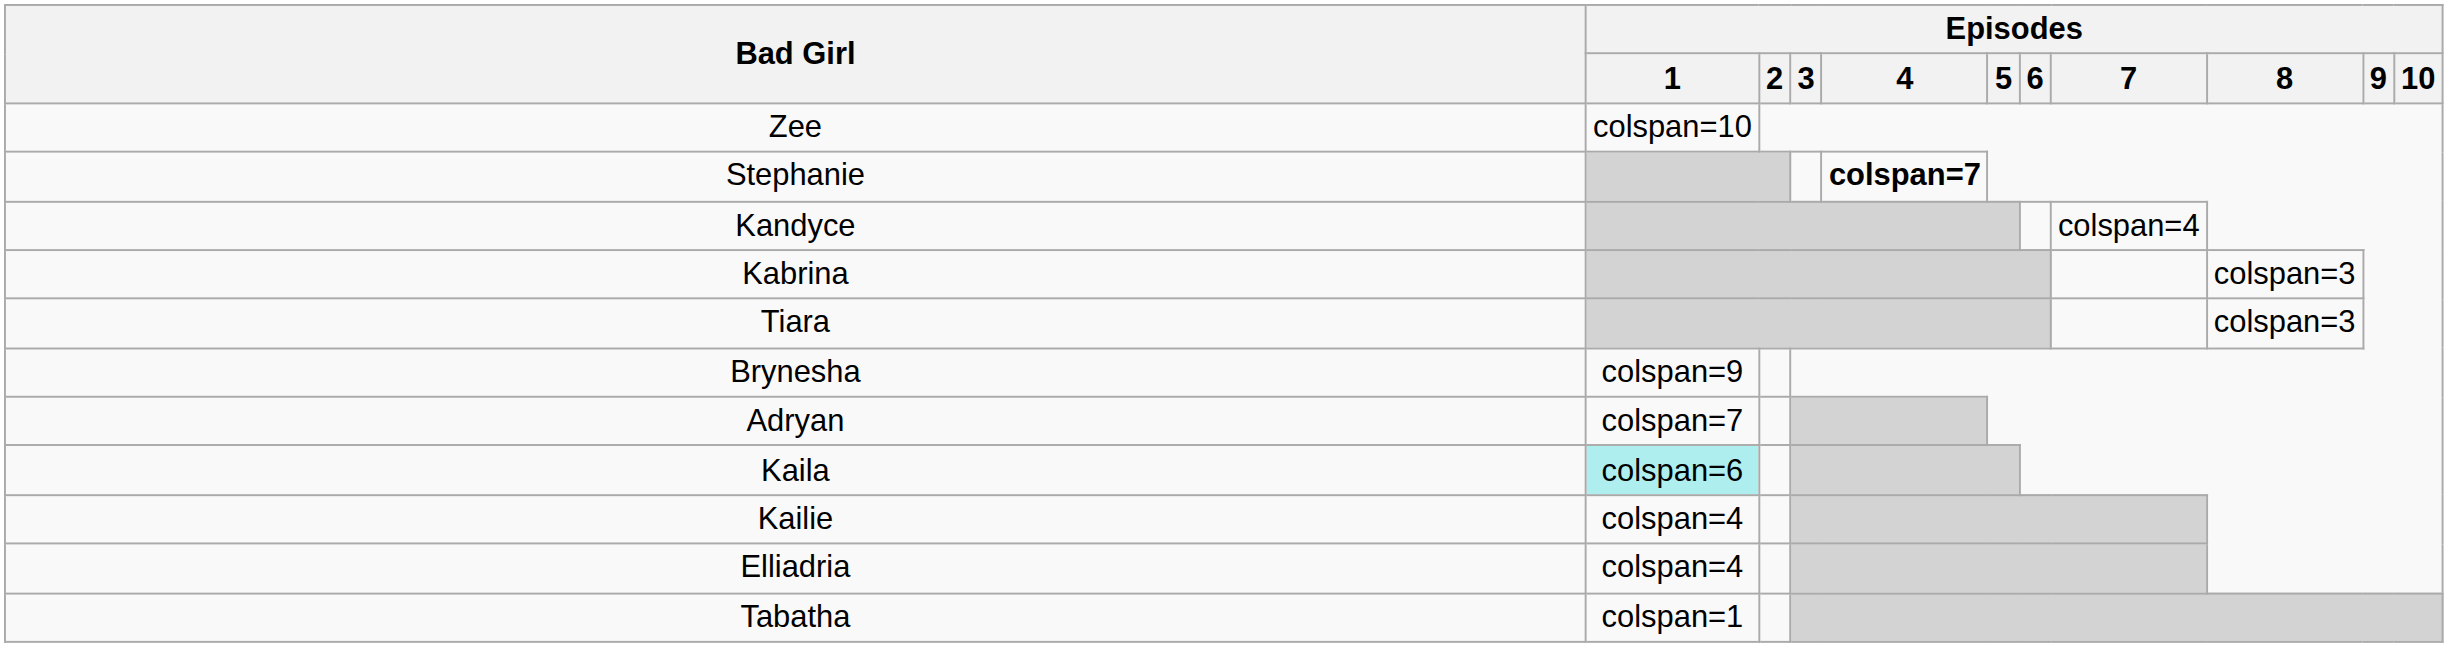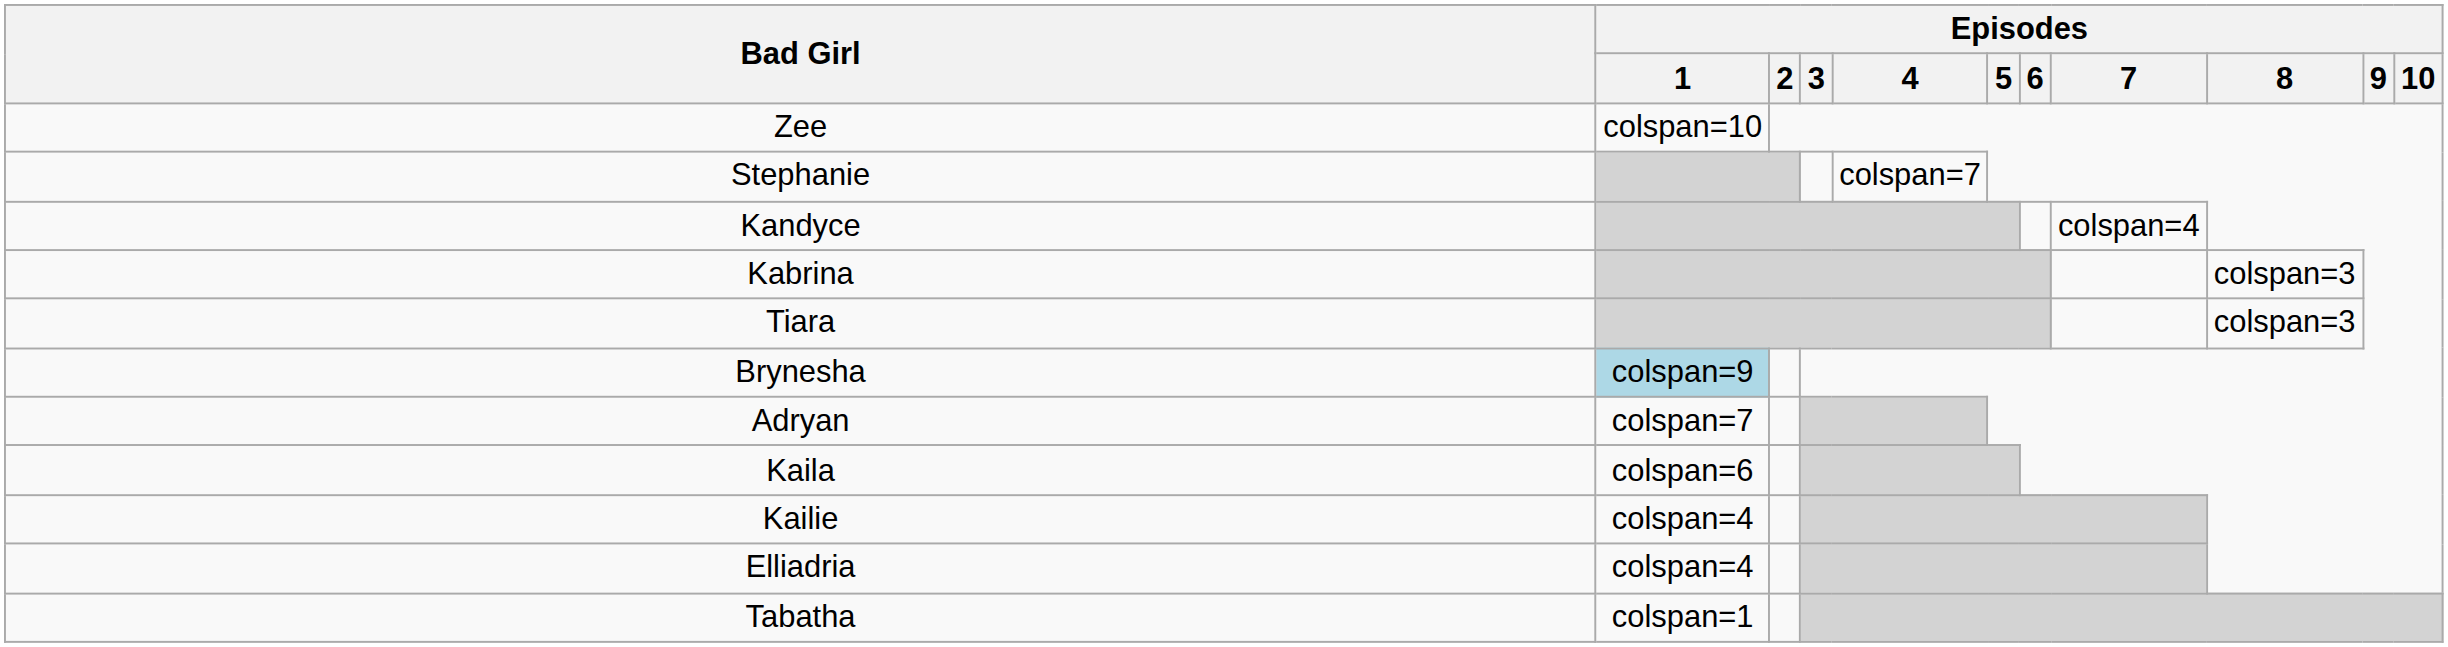(1905, 175) bold -> (1910, 175) normal
(1672, 371) no background -> (1683, 371) lightblue background
(1672, 469) paleturquoise background -> (1683, 469) no background
